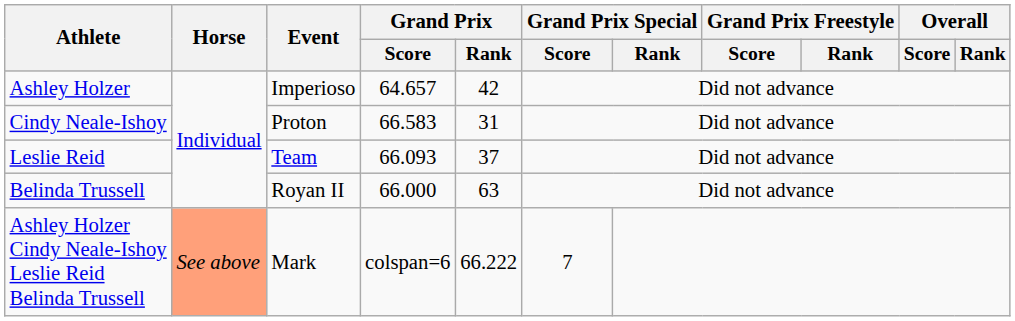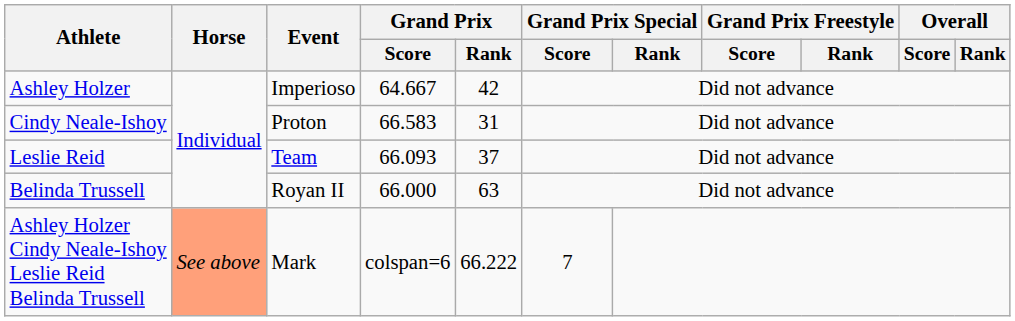(408, 88) 64.657 -> (408, 88) 64.667
